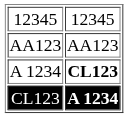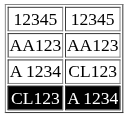(93, 71) bold -> (93, 71) normal
(93, 98) bold -> (93, 98) normal
